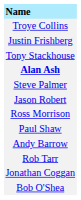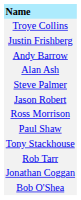(40, 55) Tony Stackhouse -> (40, 55) Andy Barrow
(40, 70) bold -> (40, 70) normal
(40, 143) Andy Barrow -> (40, 143) Tony Stackhouse
